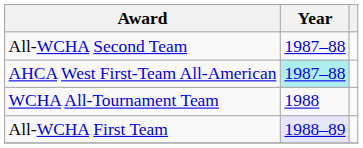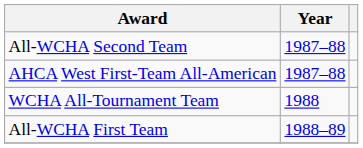(315, 73) paleturquoise background -> (315, 73) no background
(315, 128) lavender background -> (315, 128) no background
